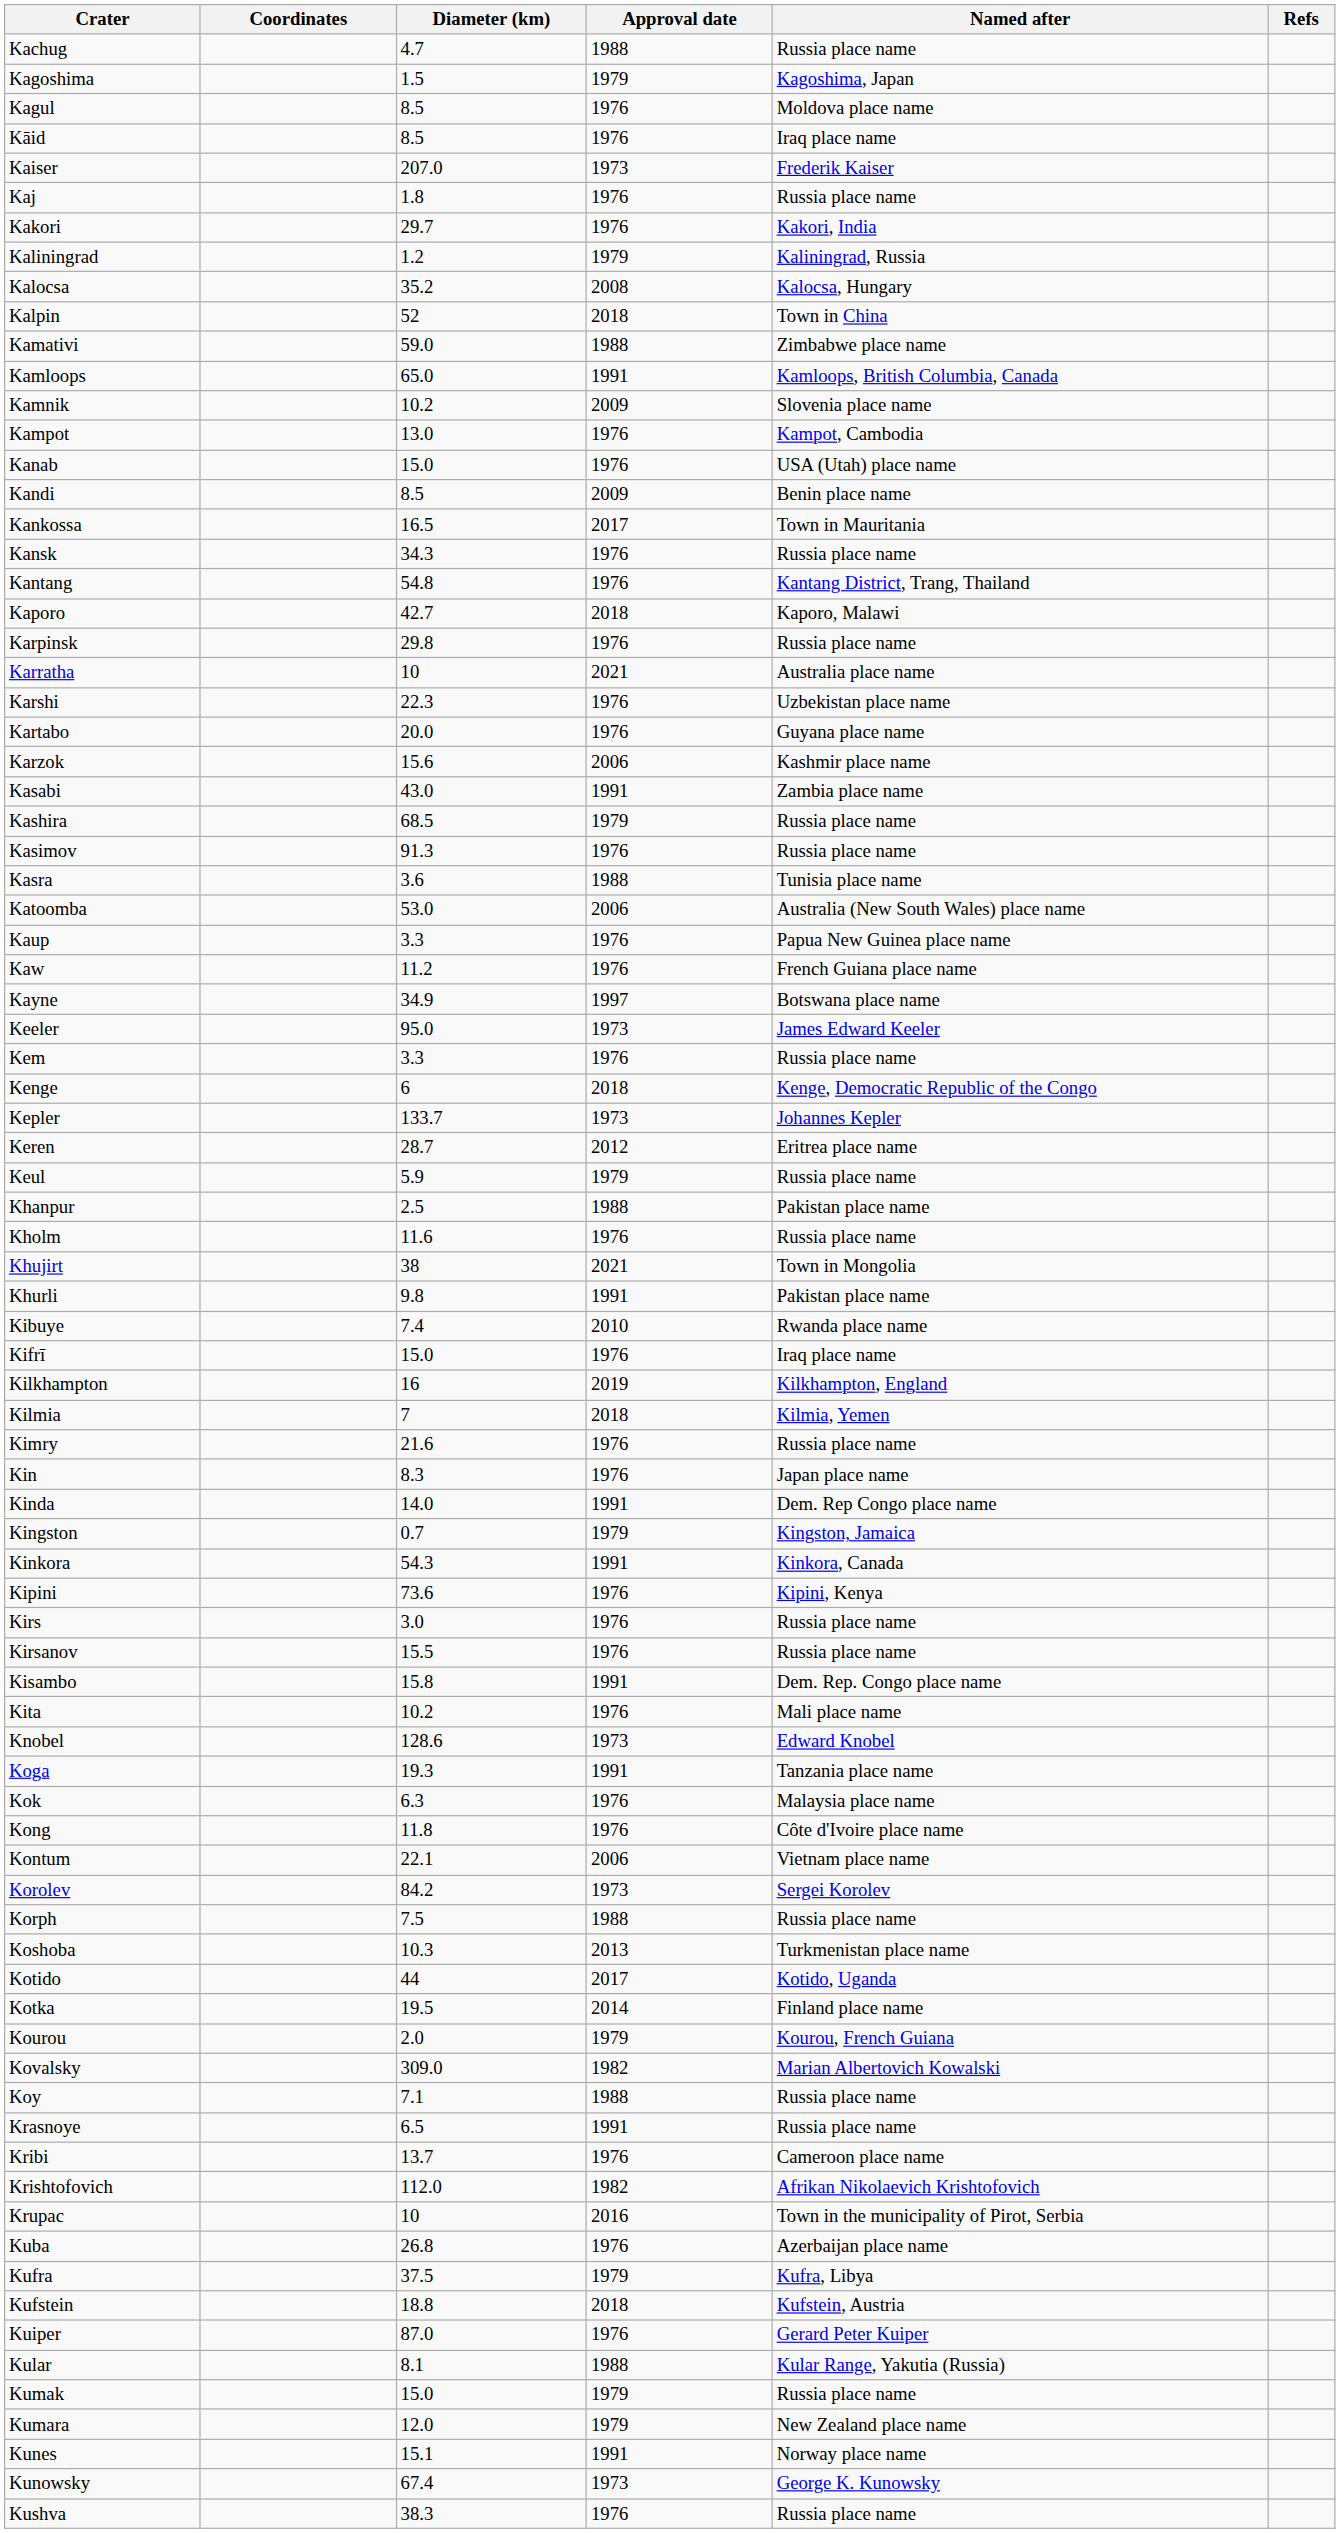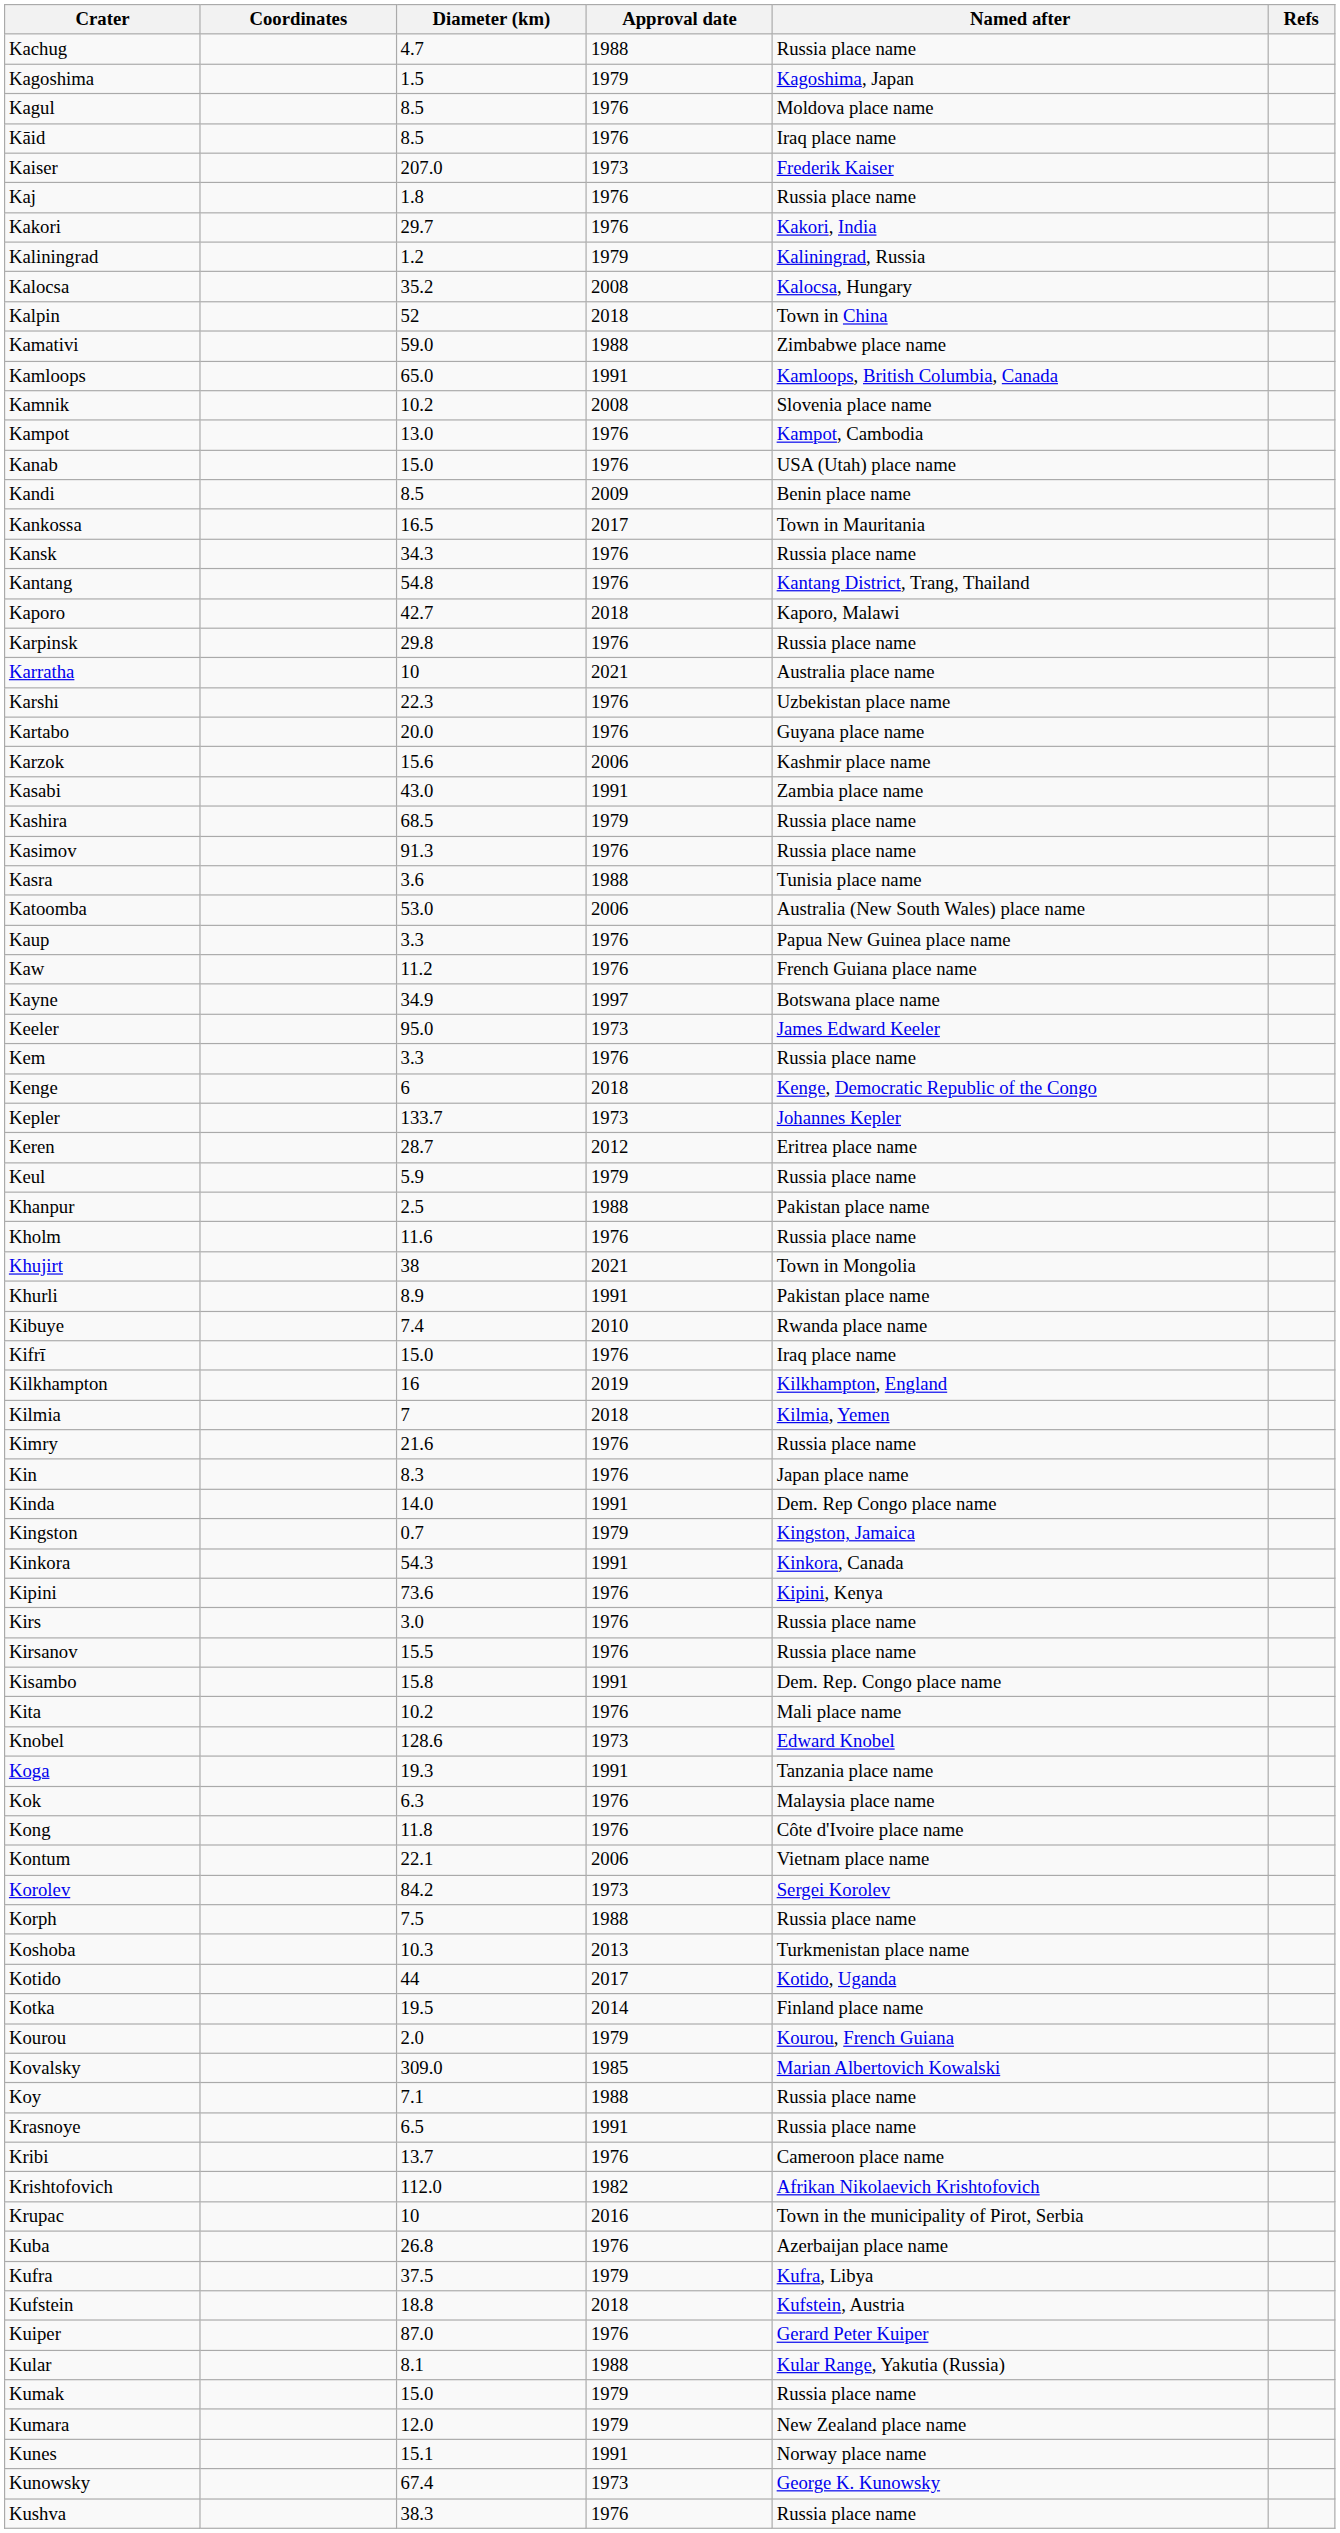(610, 405) 2009 -> (610, 405) 2008
(412, 1295) 9.8 -> (412, 1295) 8.9
(610, 2067) 1982 -> (610, 2067) 1985
